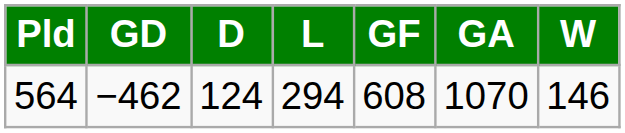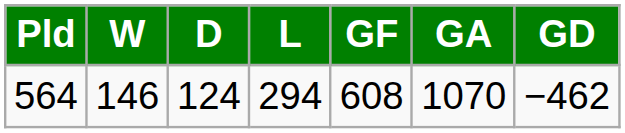columns swapped: (578, 34) <-> (139, 34)
